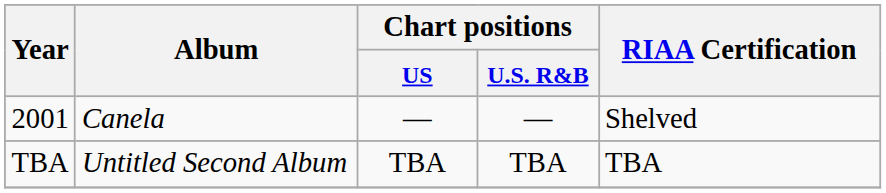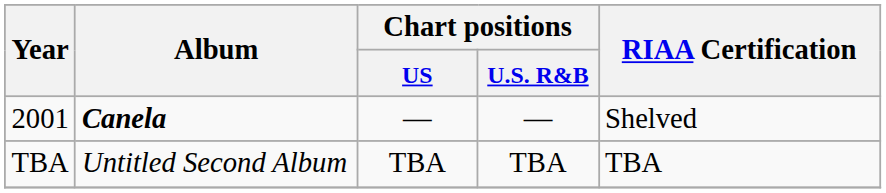(123, 118) normal -> (124, 118) bold
